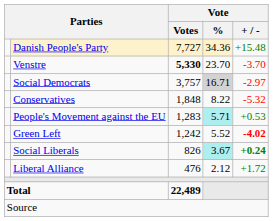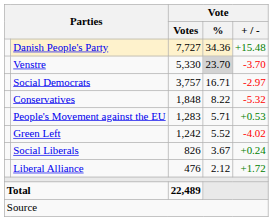(188, 64) bold -> (188, 64) normal
(218, 64) no background -> (218, 64) lightgrey background
(218, 82) lightgrey background -> (218, 82) no background
(221, 116) paleturquoise background -> (221, 116) no background
(254, 133) bold -> (254, 133) normal
(221, 151) paleturquoise background -> (221, 151) no background
(253, 151) bold -> (253, 151) normal
